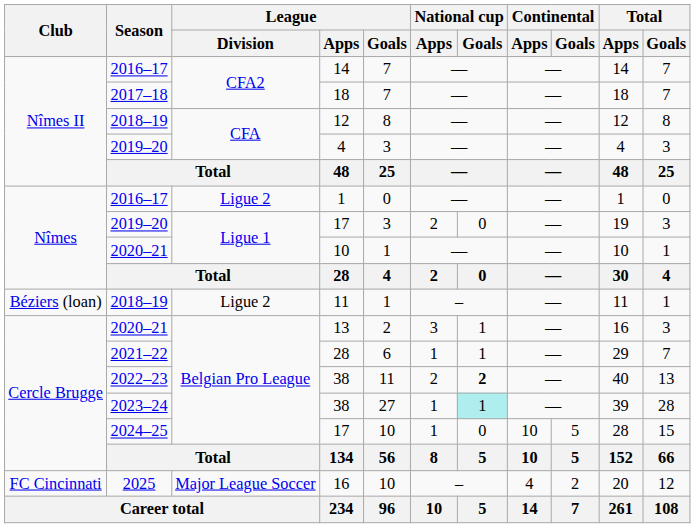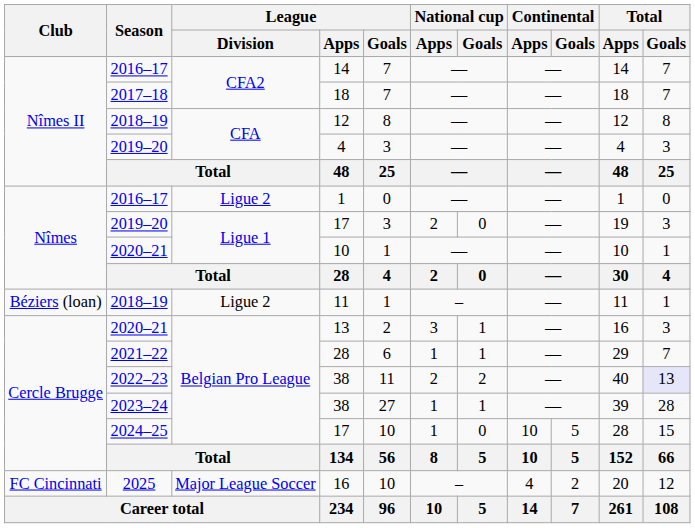(482, 379) bold -> (482, 379) normal
(666, 379) no background -> (666, 379) lavender background
(482, 405) paleturquoise background -> (482, 405) no background
